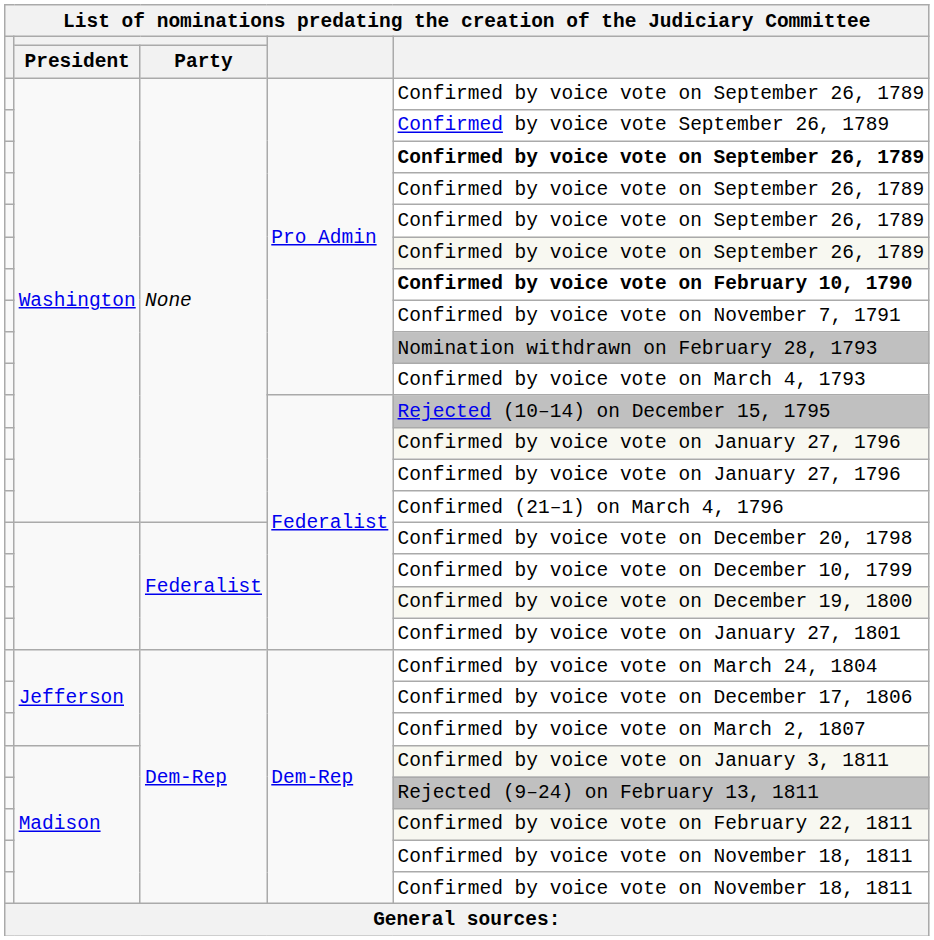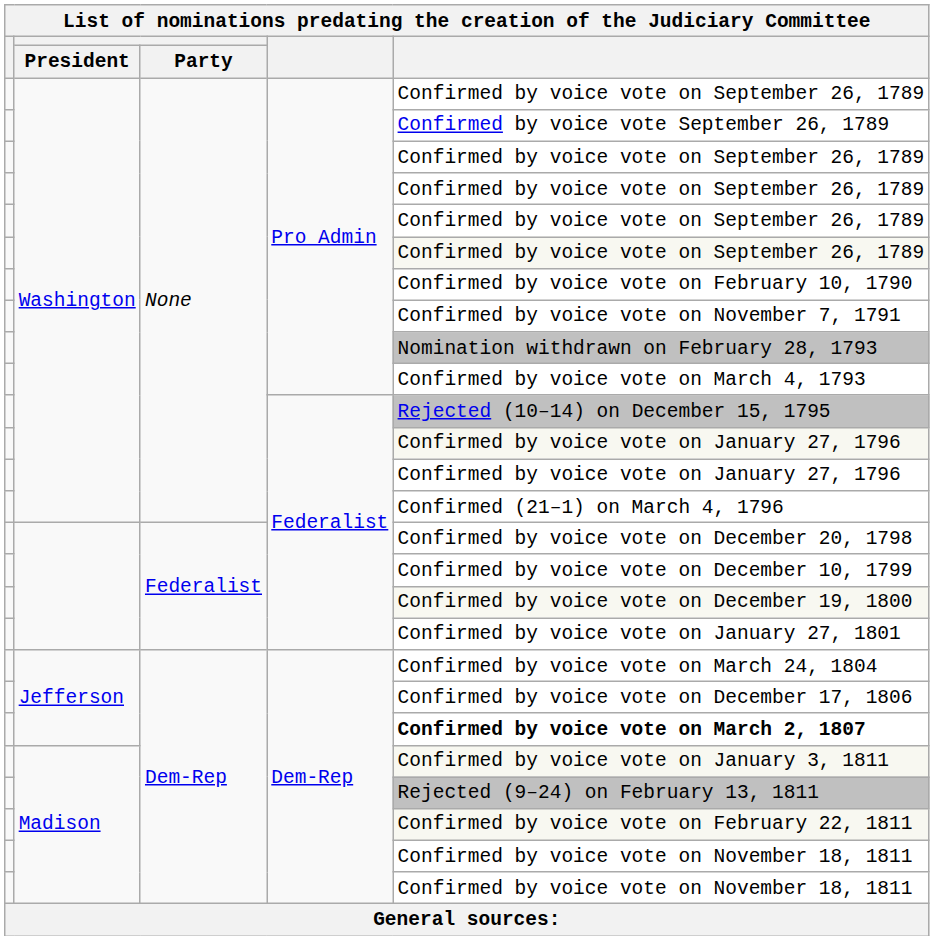(661, 157) bold -> (661, 157) normal
(655, 284) bold -> (655, 284) normal
(632, 729) normal -> (632, 729) bold
